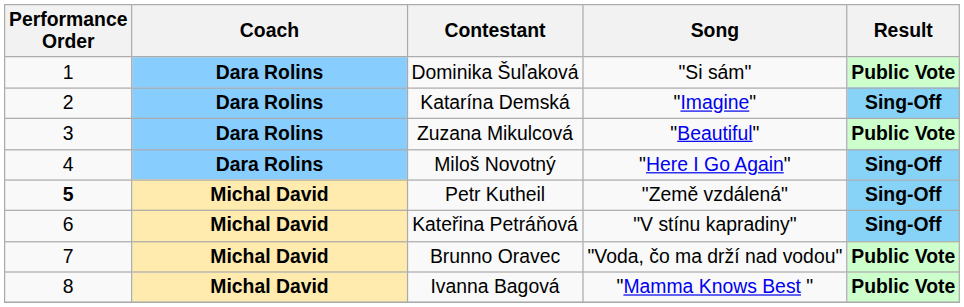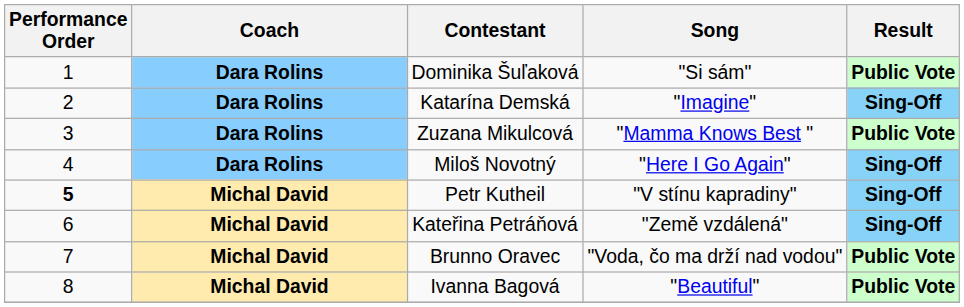(715, 133) "Beautiful" -> (715, 133) "Mamma Knows Best "
(715, 195) "Země vzdálená" -> (715, 195) "V stínu kapradiny"
(715, 225) "V stínu kapradiny" -> (715, 225) "Země vzdálená"
(715, 287) "Mamma Knows Best " -> (715, 287) "Beautiful"
